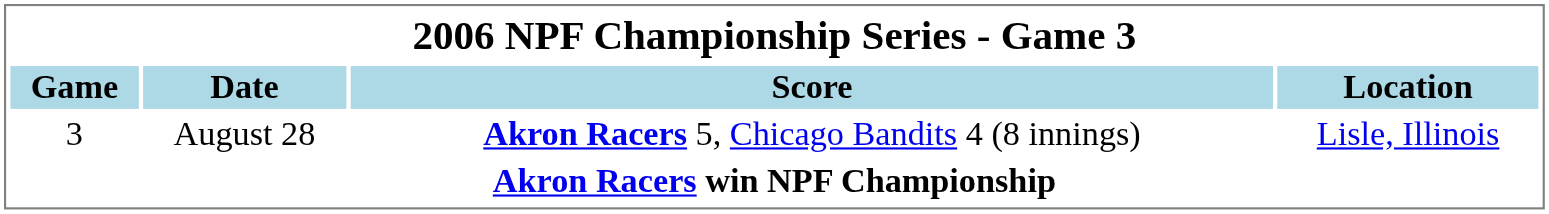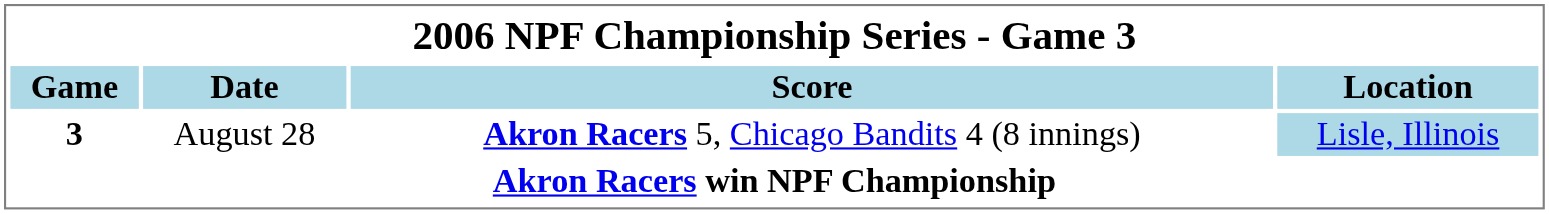(74, 133) normal -> (74, 133) bold
(1408, 133) no background -> (1408, 133) lightblue background
